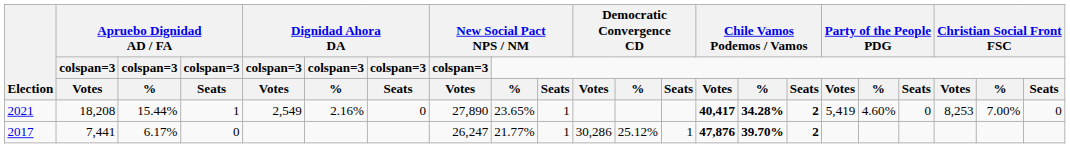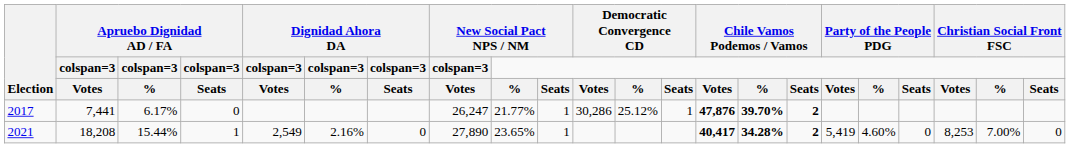rows swapped: (21, 111) <-> (21, 132)
